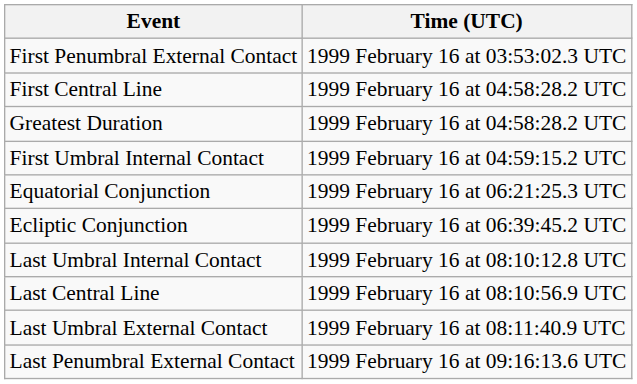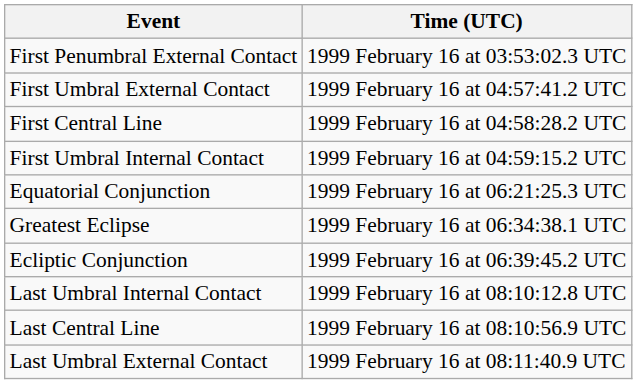+ row: (140, 89)
- row: (86, 123)
+ row: (80, 225)
- row: (152, 361)
